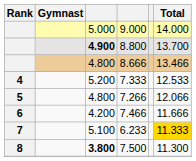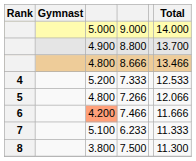(102, 47) bold -> (102, 47) normal
(102, 114) no background -> (102, 114) lightsalmon background
(173, 131) gold background -> (173, 131) no background
(102, 148) bold -> (102, 148) normal
